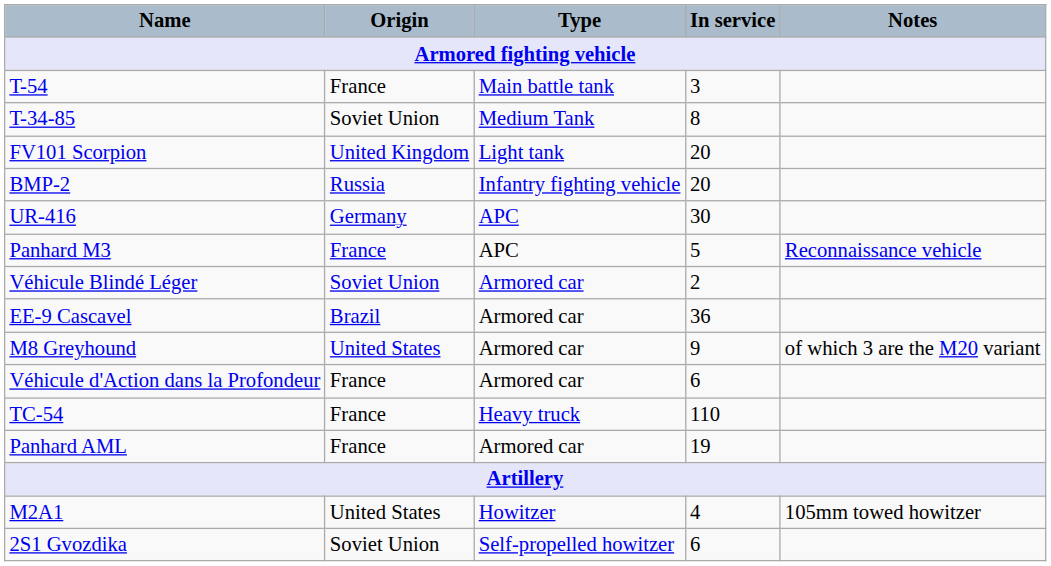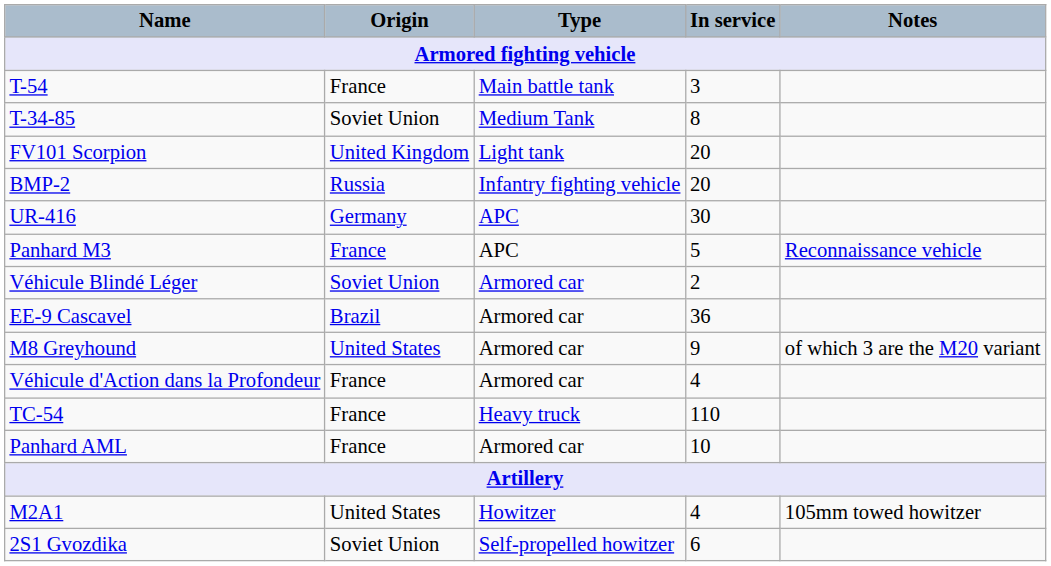(695, 380) 6 -> (695, 380) 4
(700, 446) 19 -> (700, 446) 10
